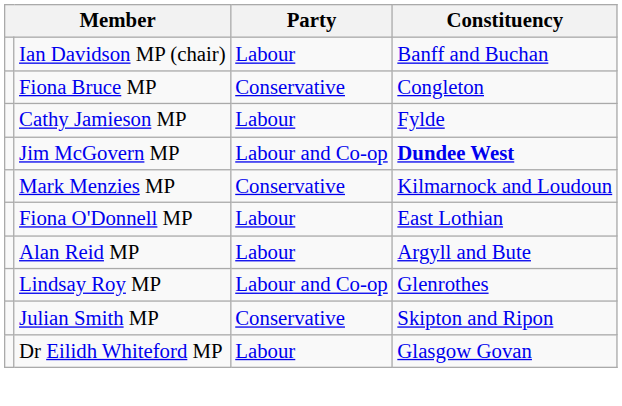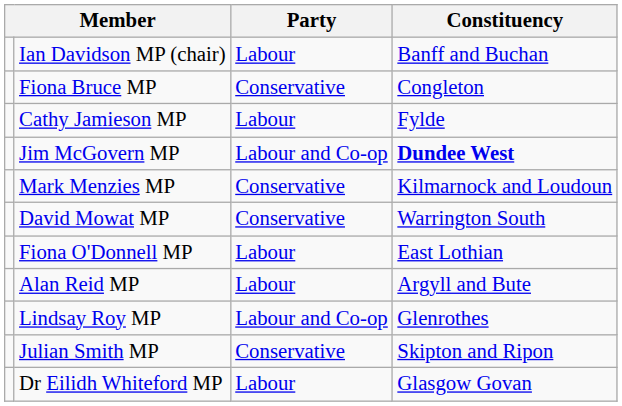+ row: (94, 218)
